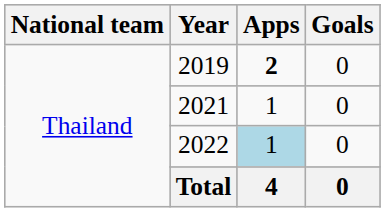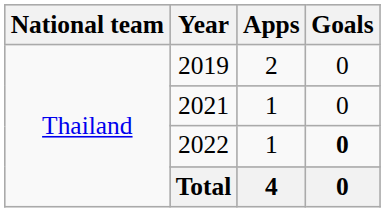(271, 65) bold -> (271, 65) normal
(271, 145) lightblue background -> (271, 145) no background
(342, 145) normal -> (342, 145) bold
